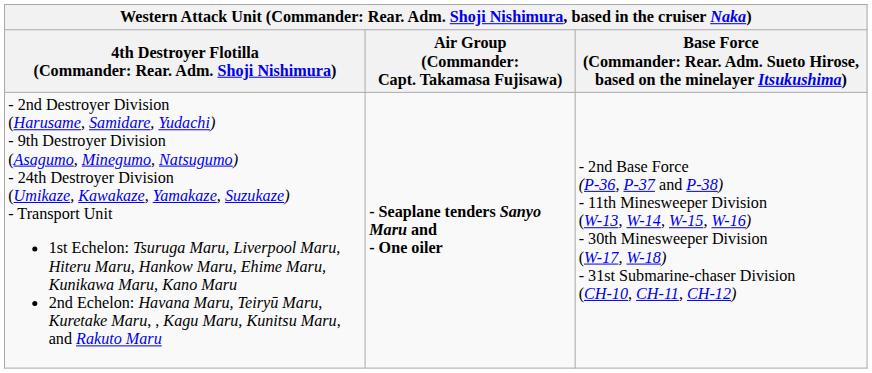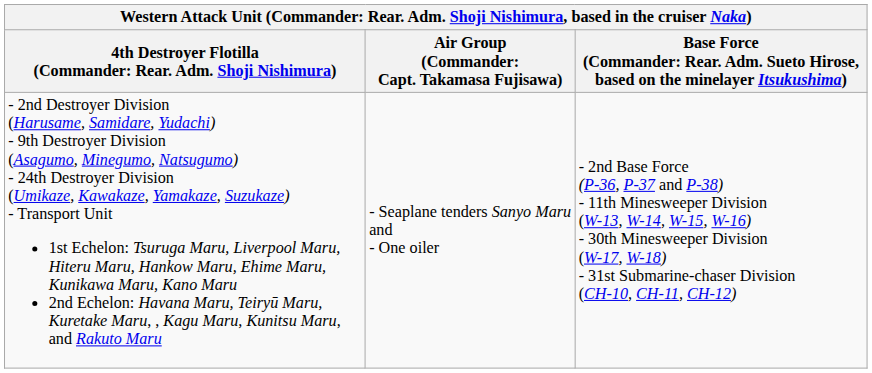(455, 230) bold -> (470, 230) normal
